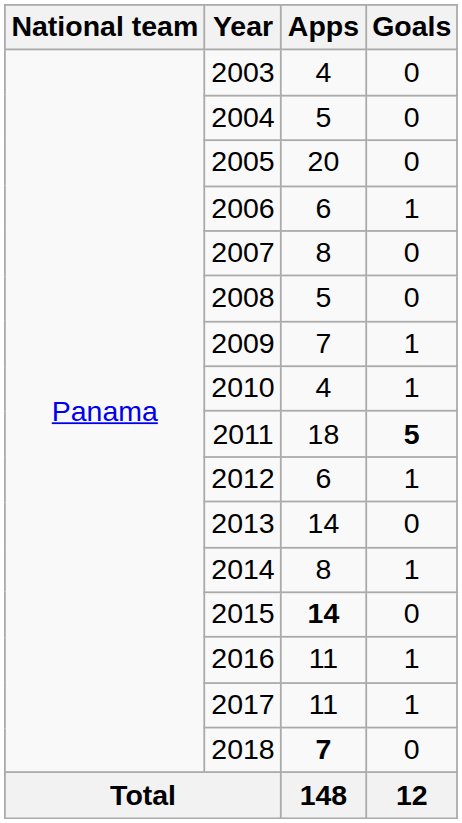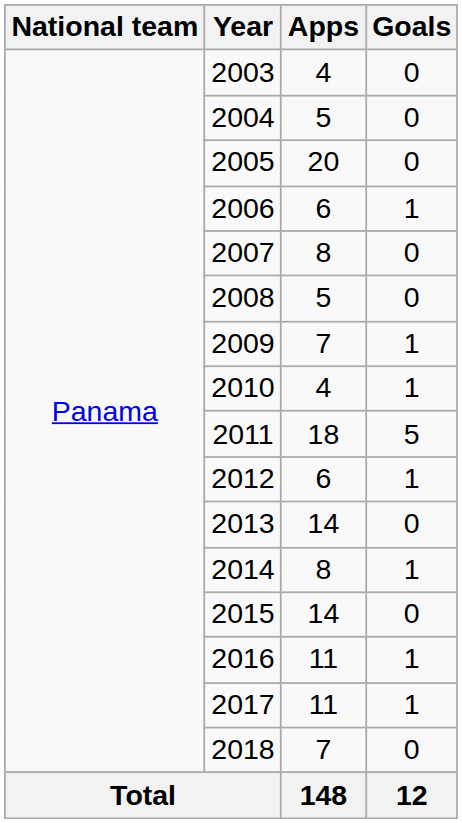(412, 433) bold -> (412, 433) normal
(323, 614) bold -> (323, 614) normal
(323, 749) bold -> (323, 749) normal
